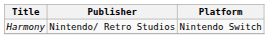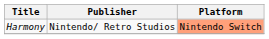(221, 27) no background -> (221, 27) lightsalmon background
